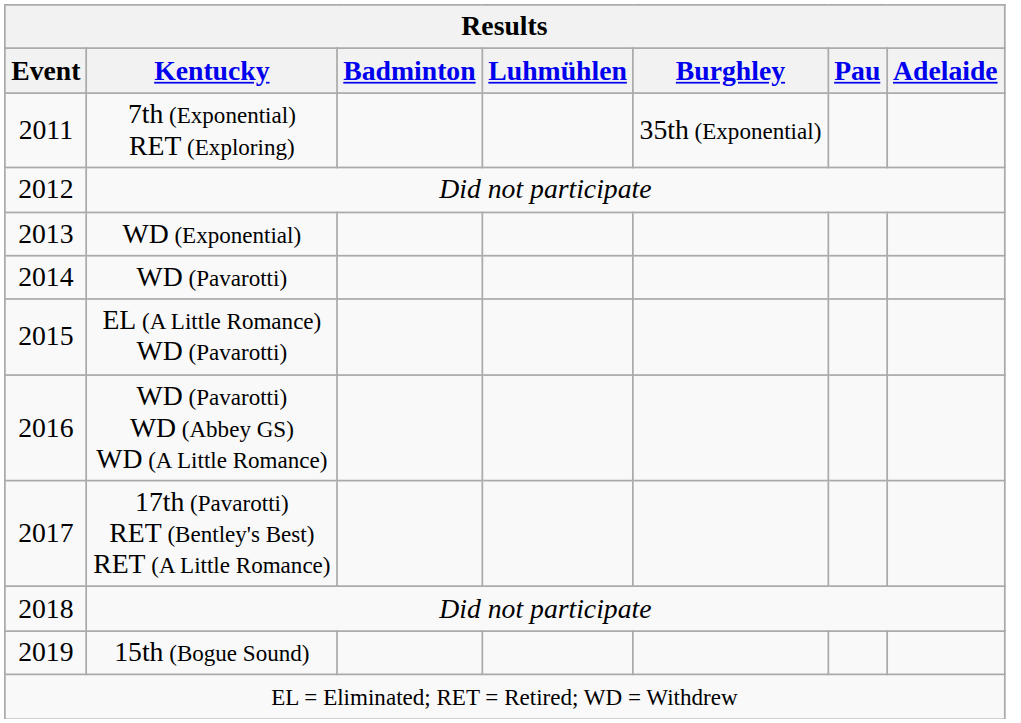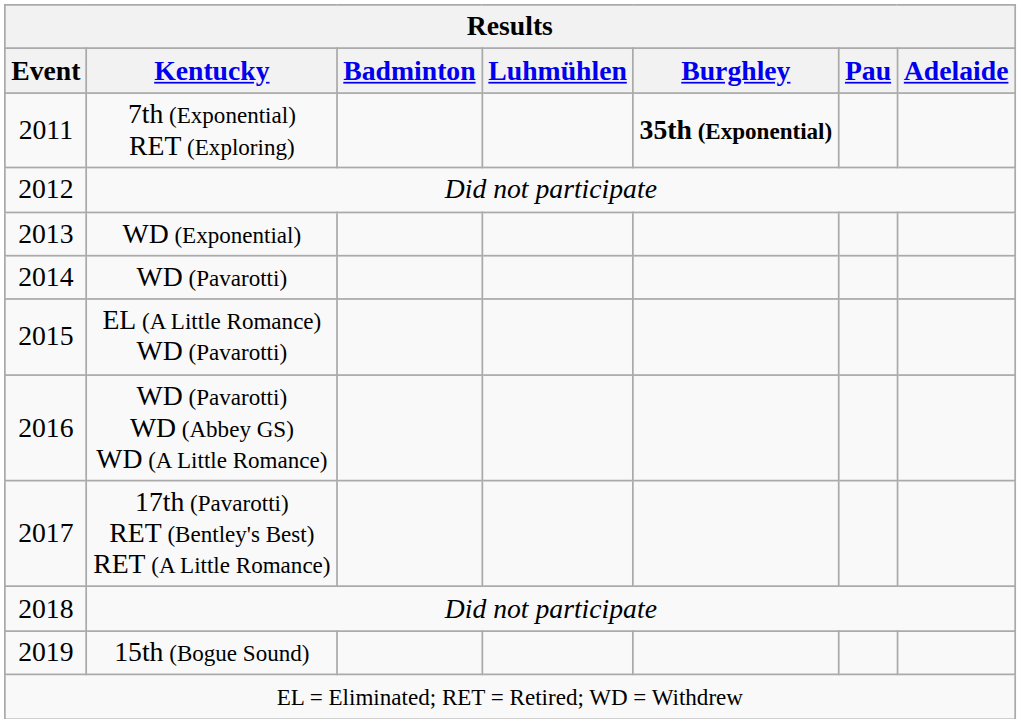(730, 129) normal -> (736, 129) bold
